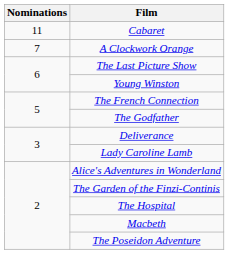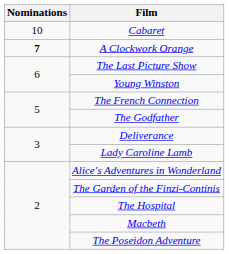(37, 30) 11 -> (37, 30) 10
(37, 48) normal -> (37, 48) bold
